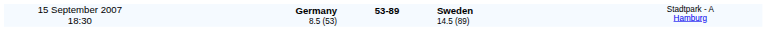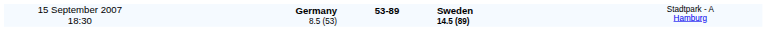(453, 22) normal -> (453, 22) bold
